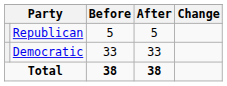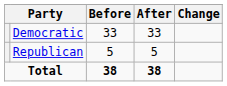rows swapped: (48, 52) <-> (48, 33)
